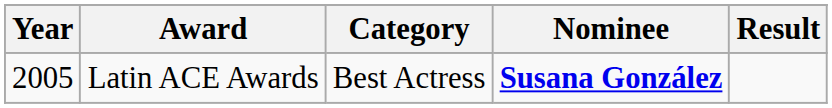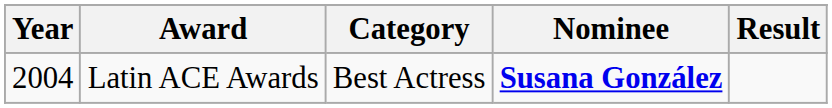(43, 77) 2005 -> (43, 77) 2004
